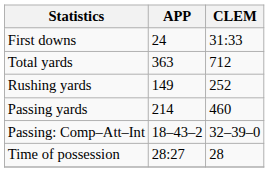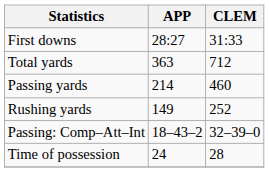(159, 39) 24 -> (168, 39) 28:27
rows swapped: (50, 85) <-> (48, 108)
(168, 155) 28:27 -> (159, 155) 24
